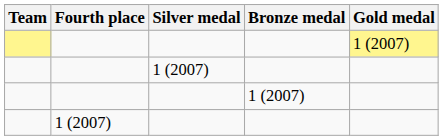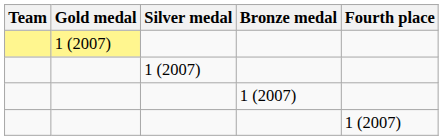columns swapped: (394, 17) <-> (100, 17)
